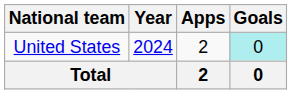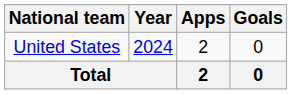(258, 46) paleturquoise background -> (258, 46) no background
